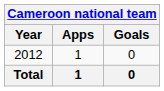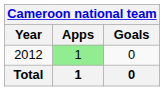(78, 55) no background -> (78, 55) lightgreen background
